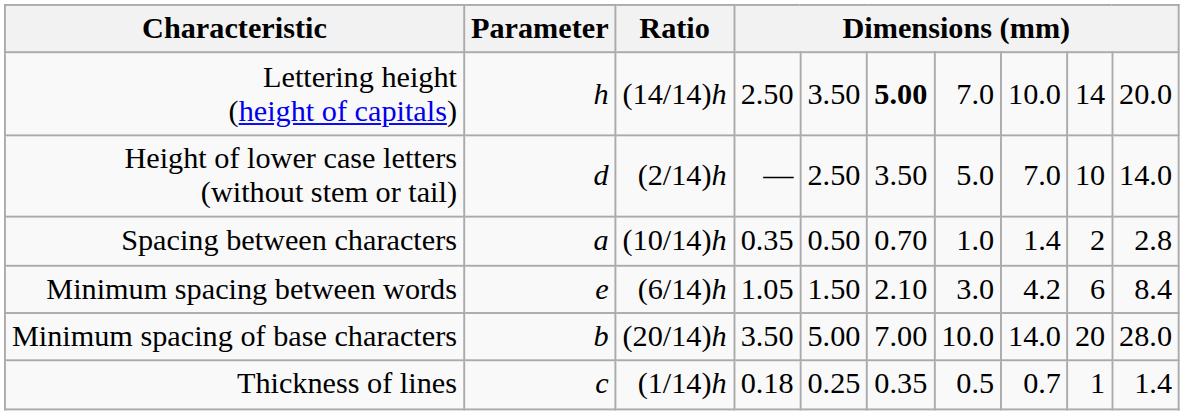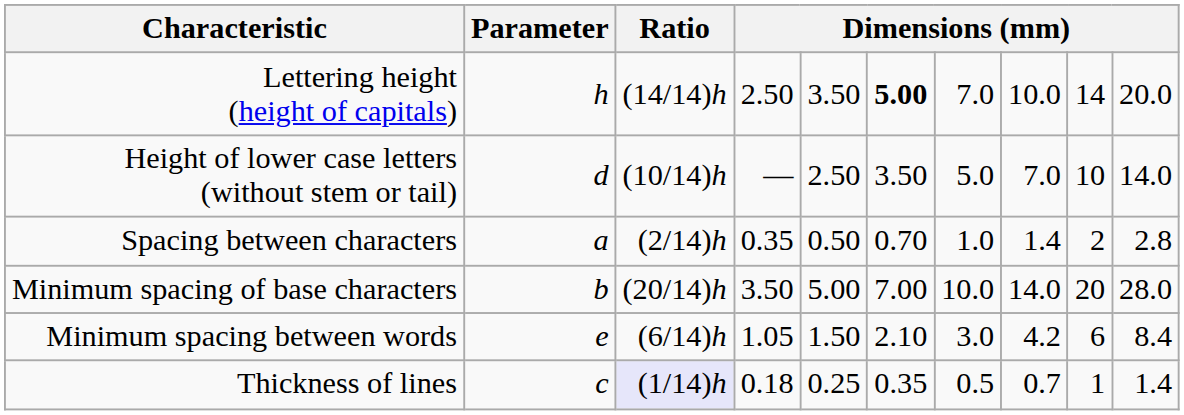(682, 175) (2/14)h -> (675, 175) (10/14)h
(675, 240) (10/14)h -> (682, 240) (2/14)h
rows swapped: (234, 336) <-> (252, 288)
(682, 384) no background -> (682, 384) lavender background
